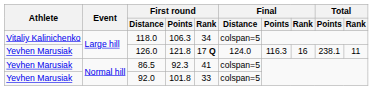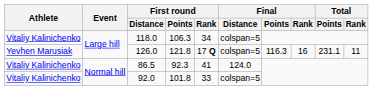(240, 52) 124.0 -> (240, 52) colspan=5
(329, 52) 238.1 -> (329, 52) 231.1
(39, 65) Yevhen Marusiak -> (43, 65) Vitaliy Kalinichenko
(240, 65) colspan=5 -> (240, 65) 124.0
(39, 79) Yevhen Marusiak -> (43, 79) Vitaliy Kalinichenko
